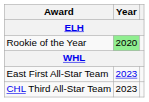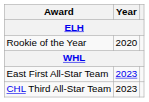(126, 43) lightgreen background -> (126, 43) no background
